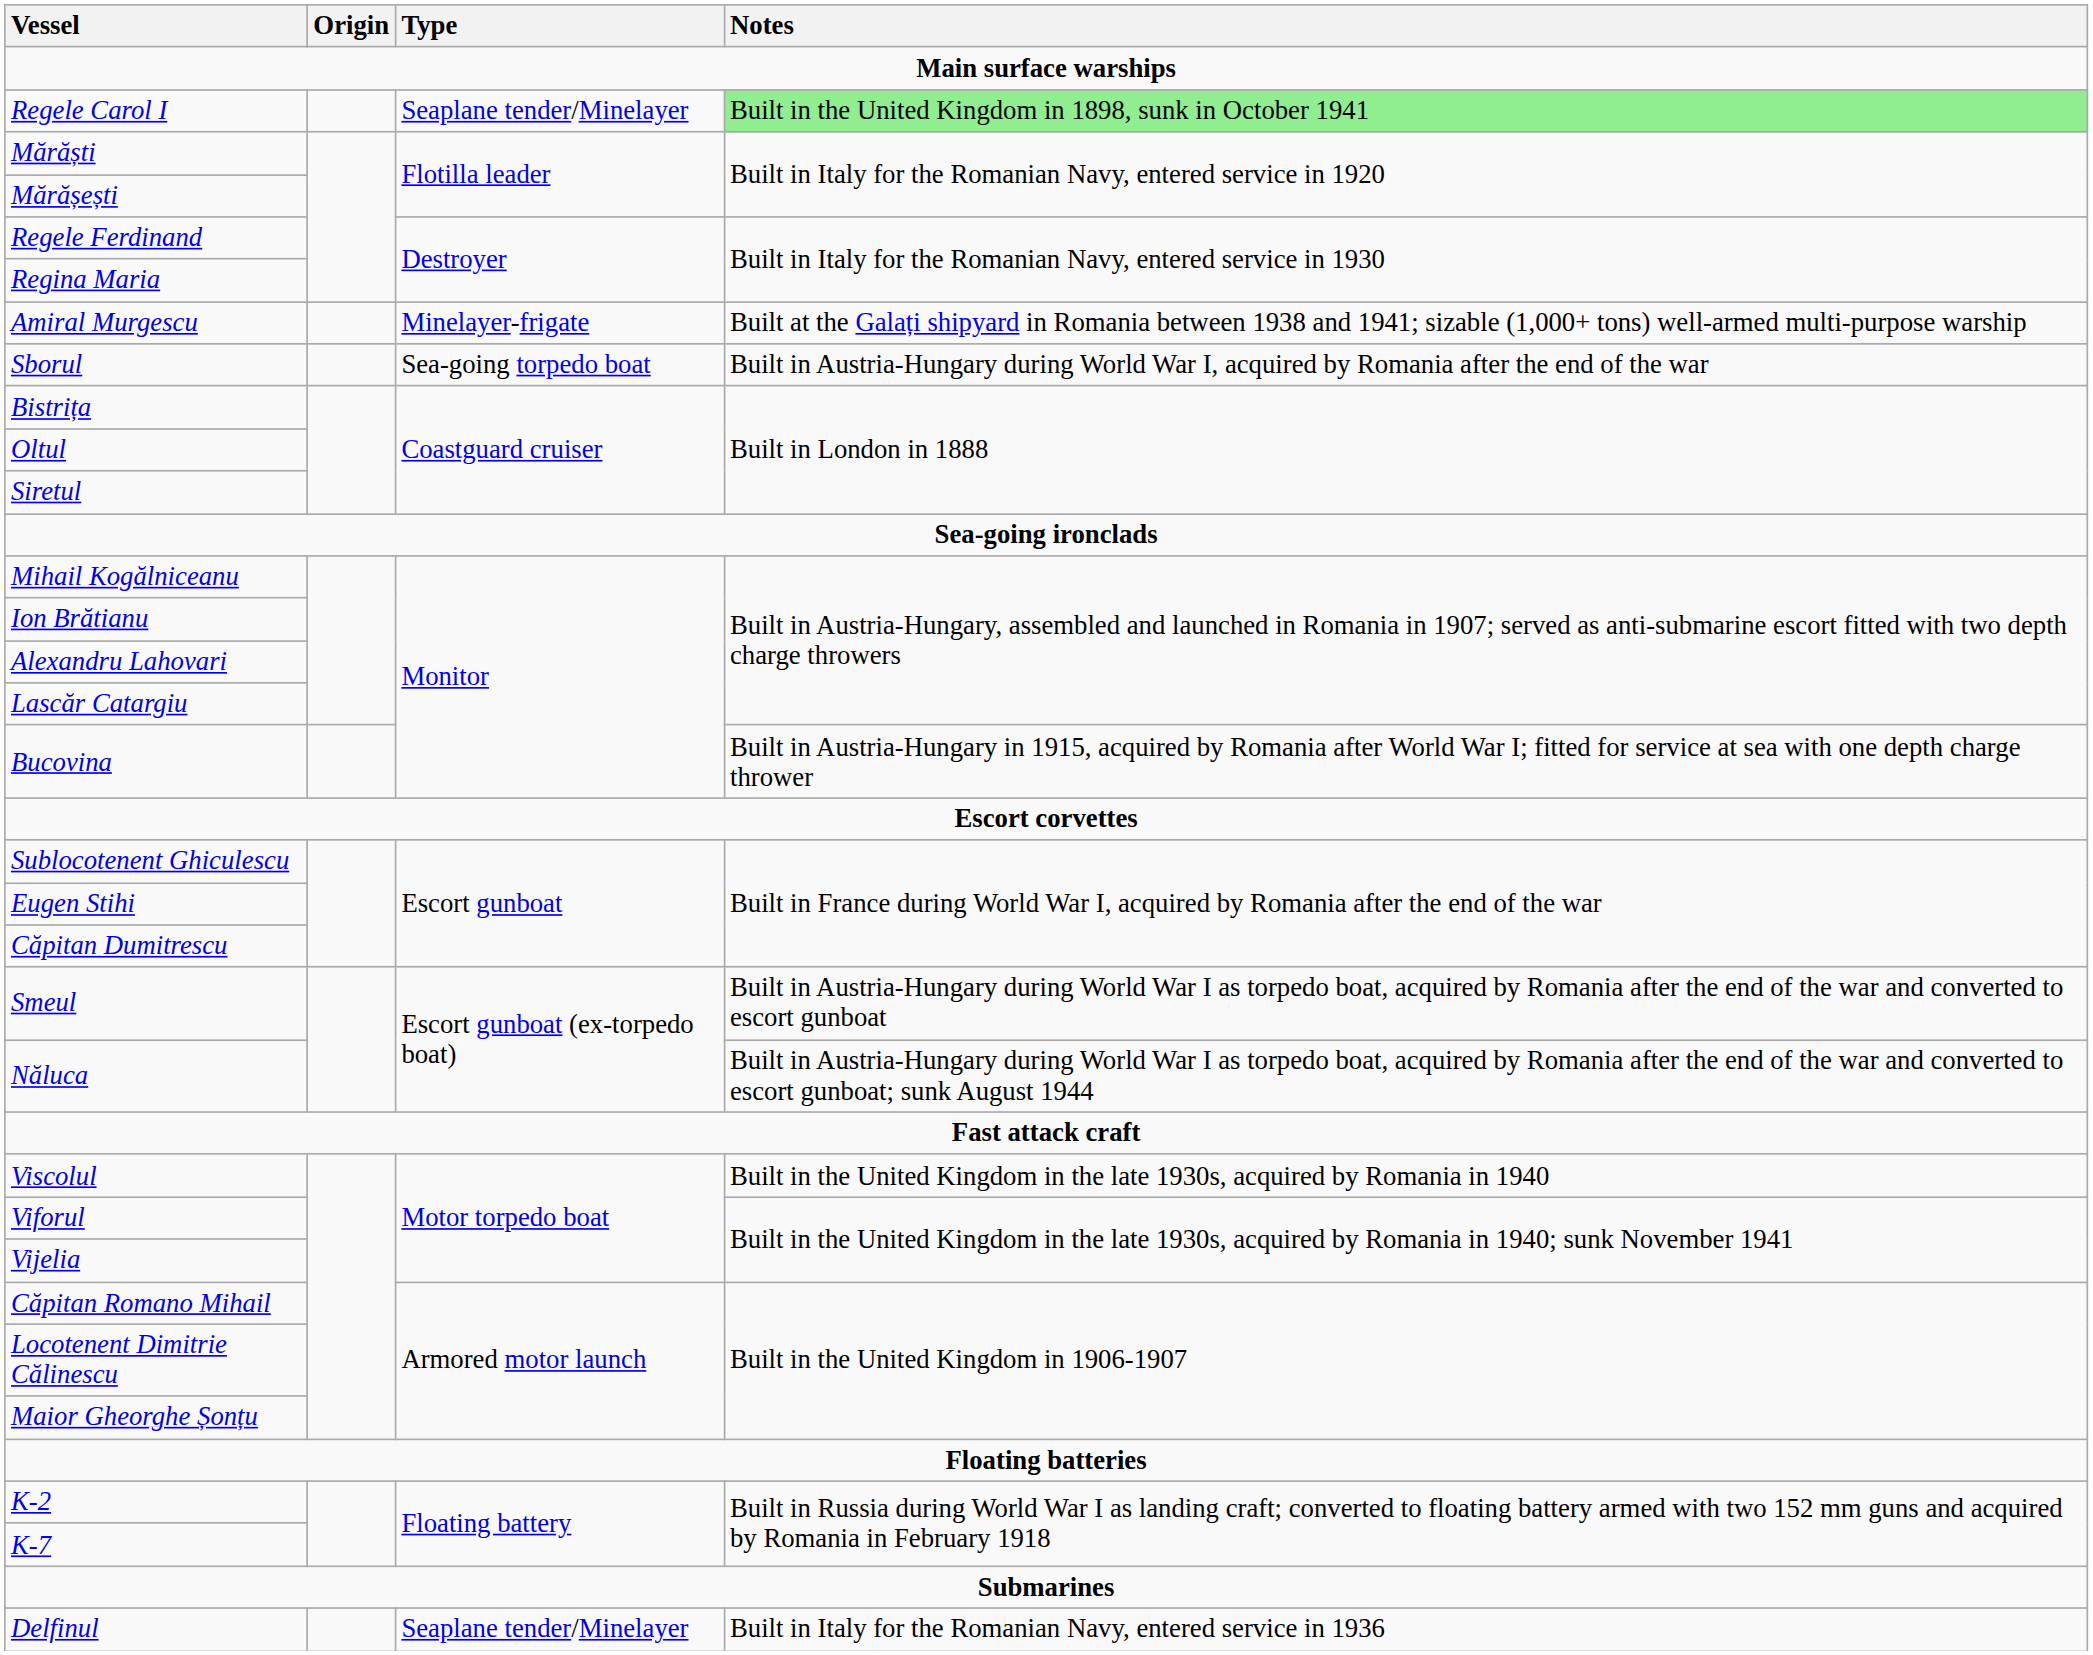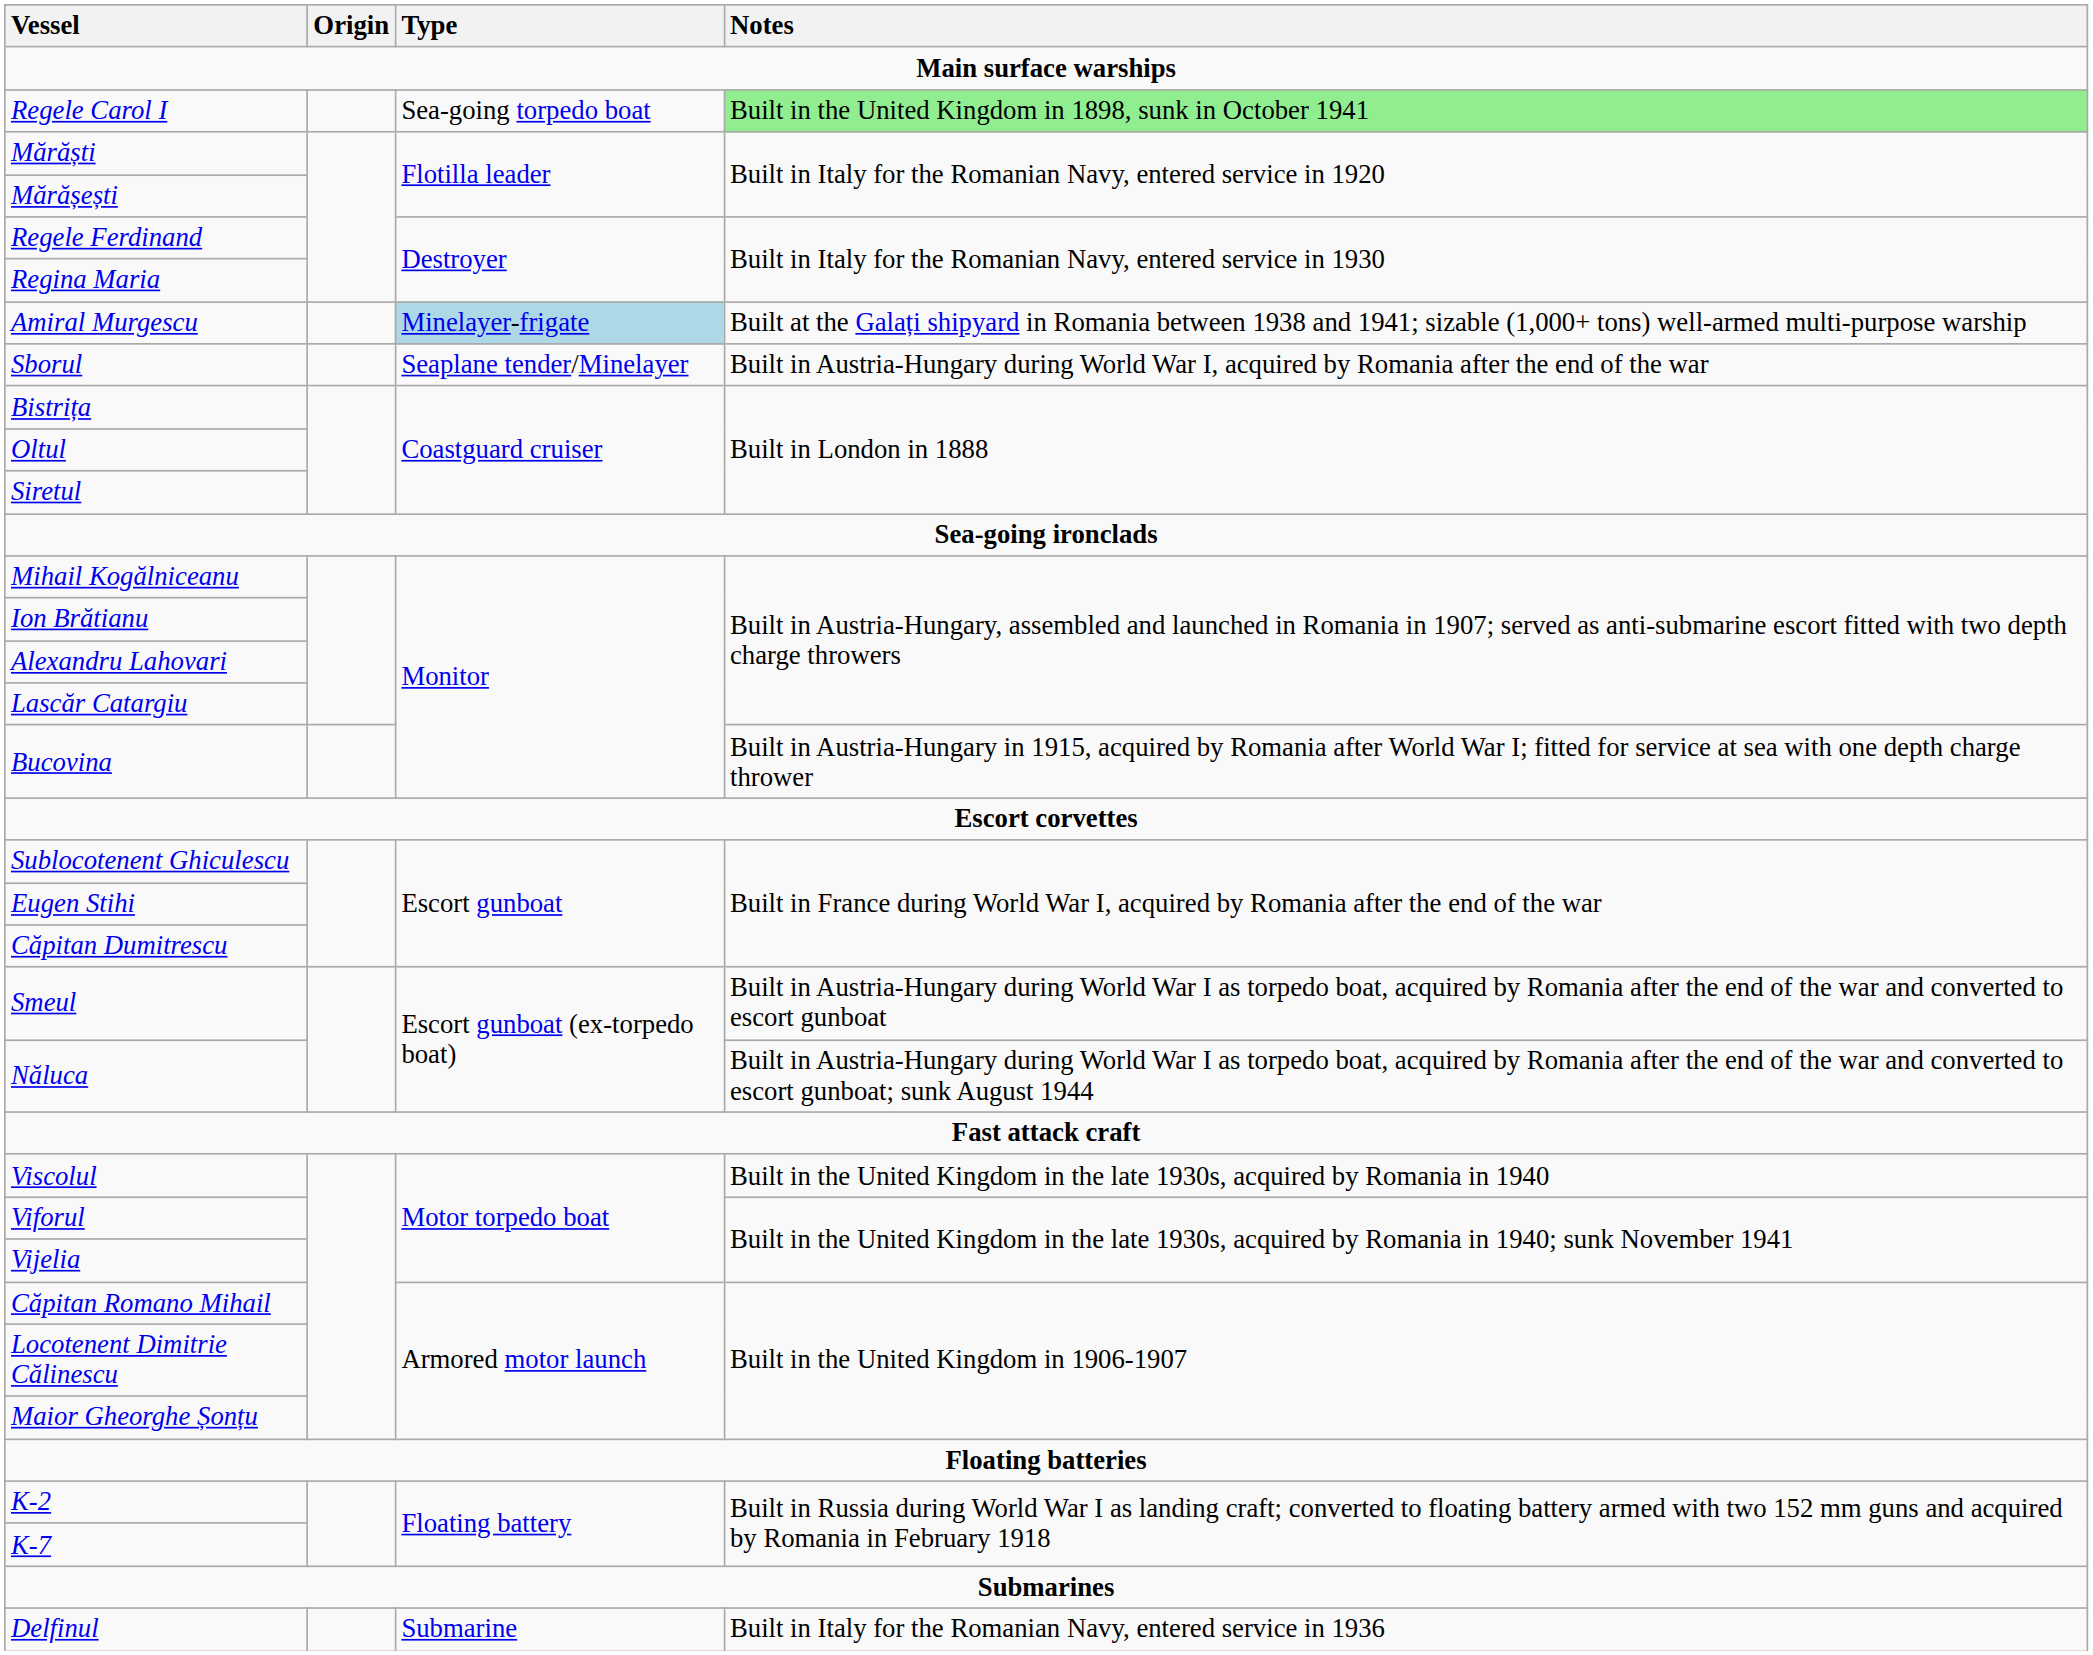(545, 110) Seaplane tender/Minelayer -> (526, 110) Sea-going torpedo boat
(495, 322) no background -> (495, 322) lightblue background
(526, 364) Sea-going torpedo boat -> (545, 364) Seaplane tender/Minelayer
(545, 1629) Seaplane tender/Minelayer -> (459, 1629) Submarine
